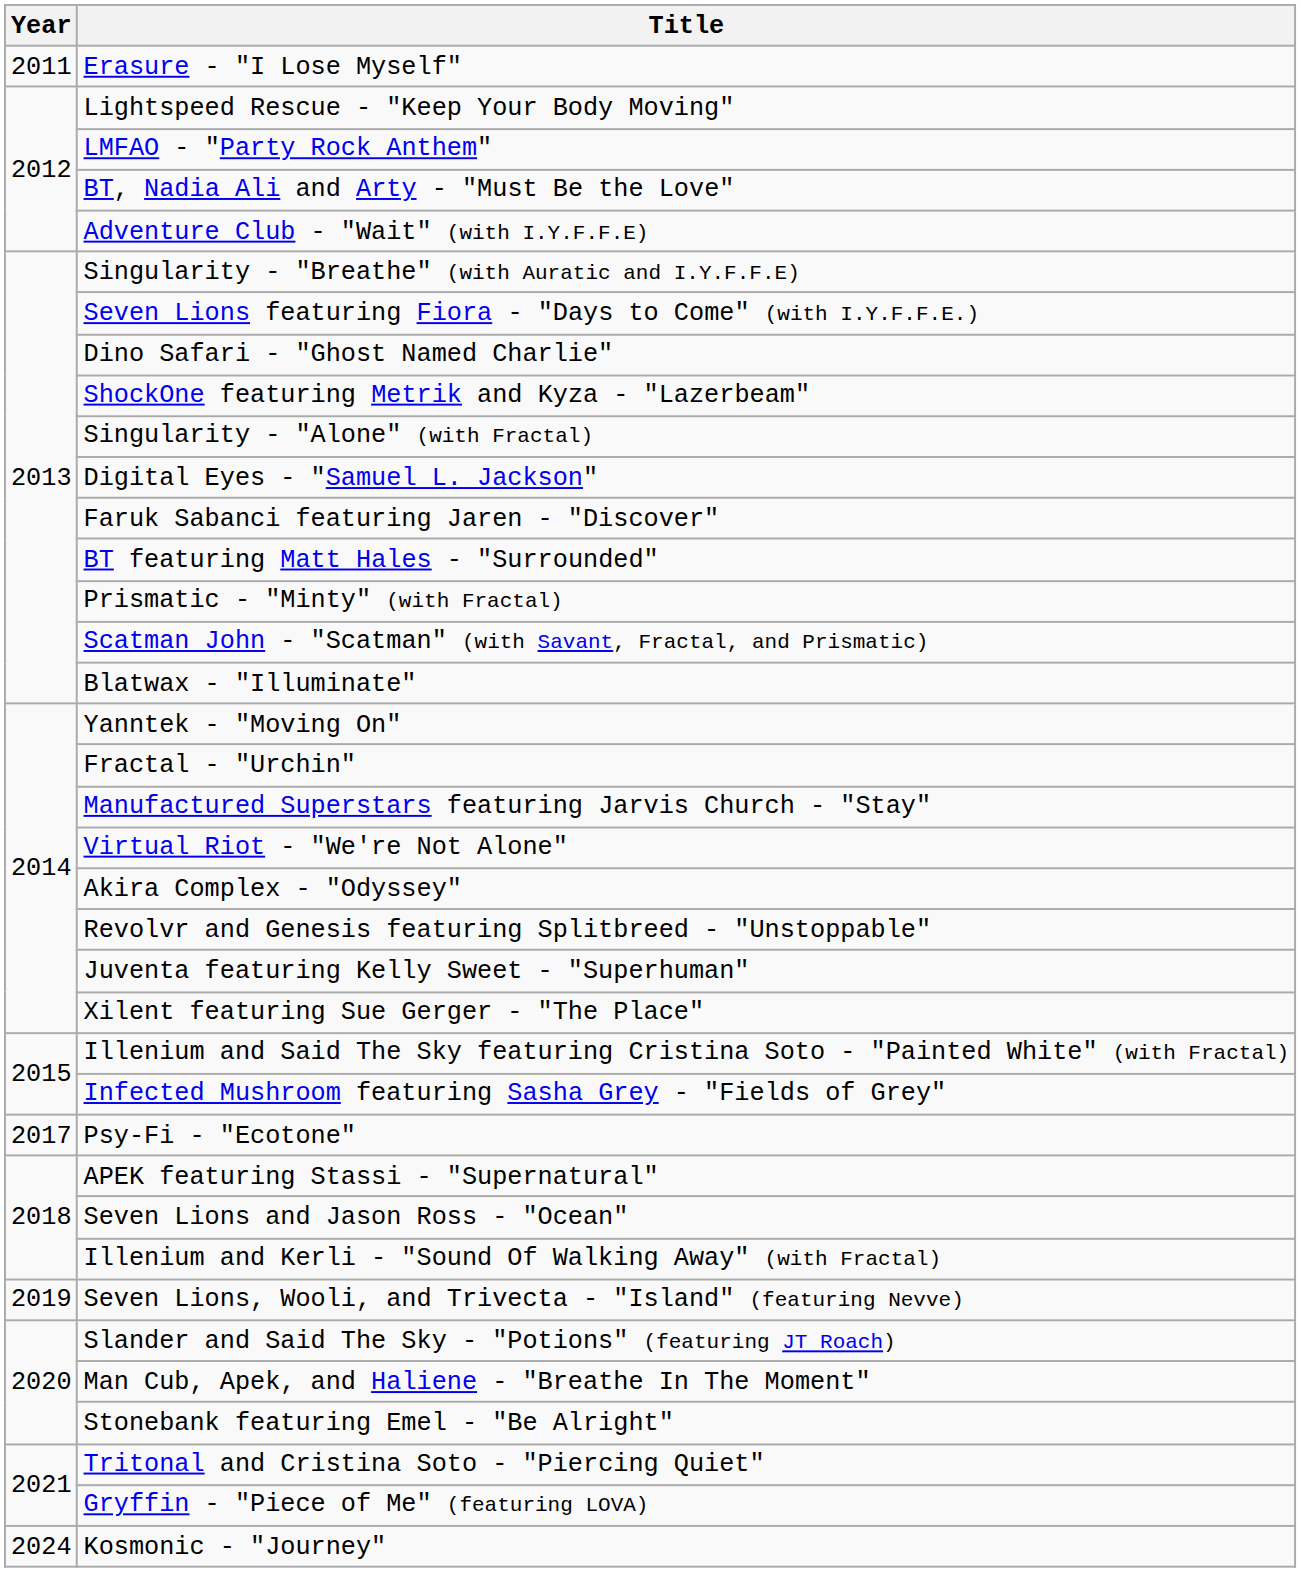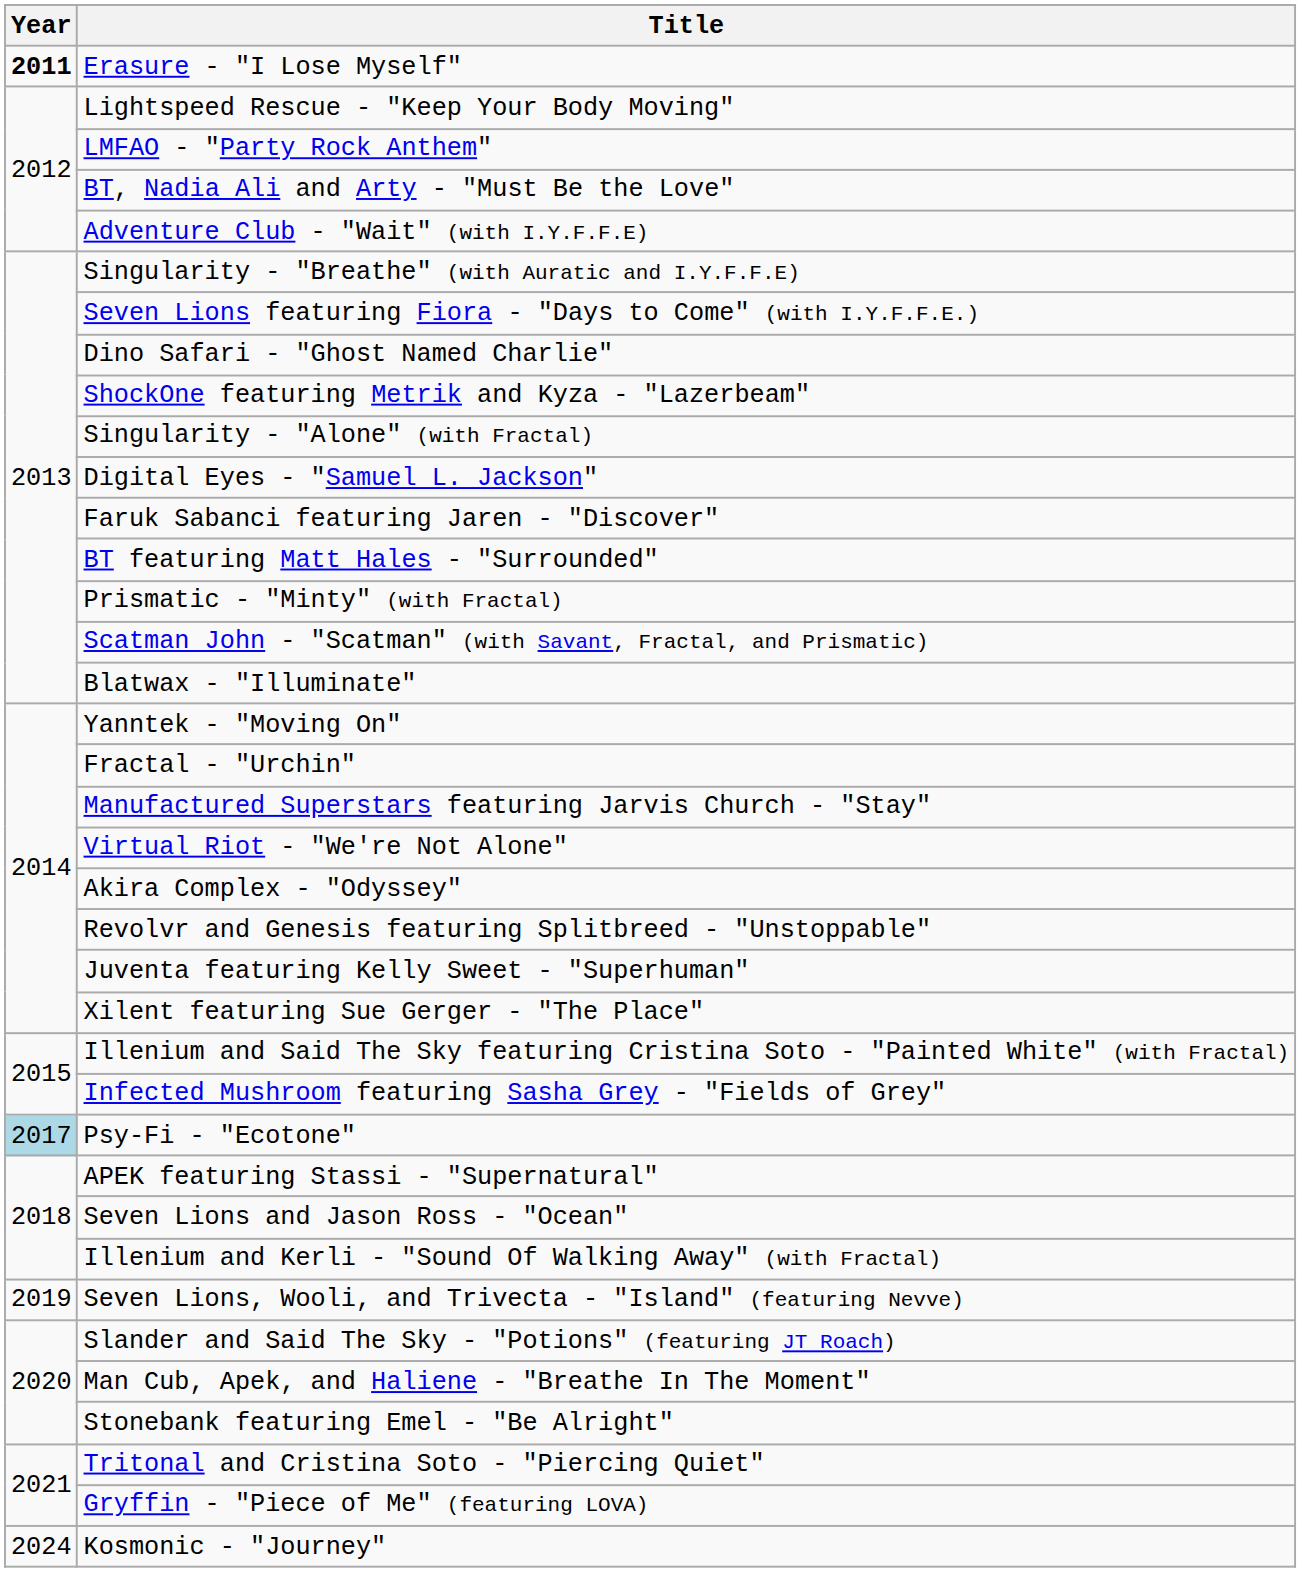(41, 67) normal -> (41, 67) bold
(41, 1135) no background -> (41, 1135) lightblue background
